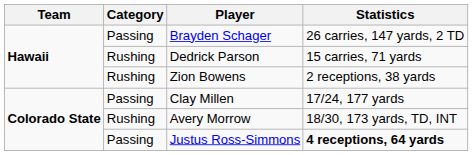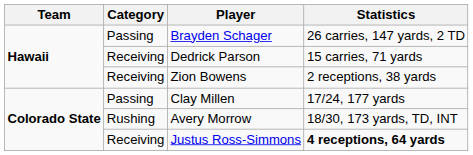(131, 56) Rushing -> (136, 56) Receiving
(131, 77) Rushing -> (136, 77) Receiving
(130, 139) Passing -> (136, 139) Receiving
